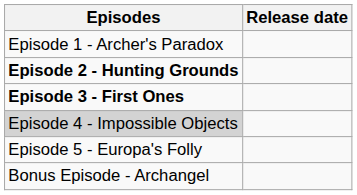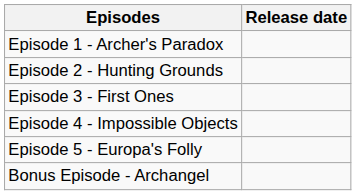(123, 70) bold -> (116, 70) normal
(96, 96) bold -> (91, 96) normal
(123, 123) lightgrey background -> (123, 123) no background
